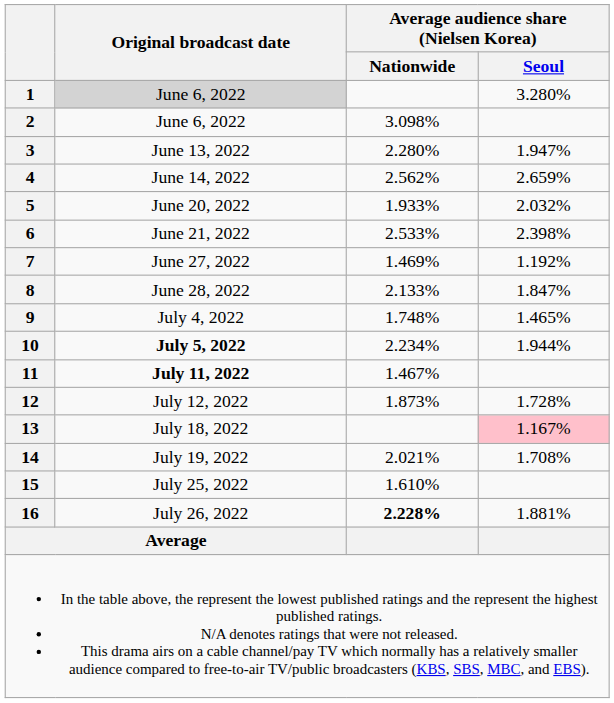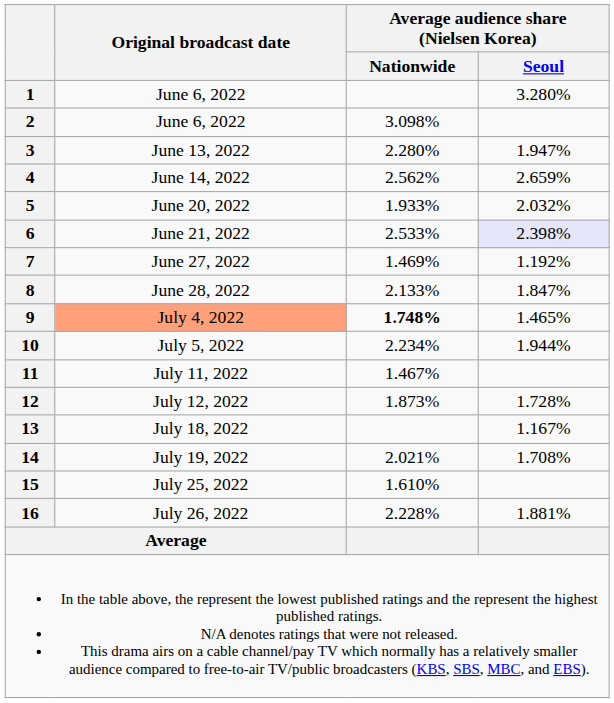(201, 94) lightgrey background -> (201, 94) no background
(543, 233) no background -> (543, 233) lavender background
(201, 317) no background -> (201, 317) lightsalmon background
(412, 317) normal -> (412, 317) bold
(201, 345) bold -> (201, 345) normal
(201, 373) bold -> (201, 373) normal
(543, 429) pink background -> (543, 429) no background
(412, 512) bold -> (412, 512) normal
